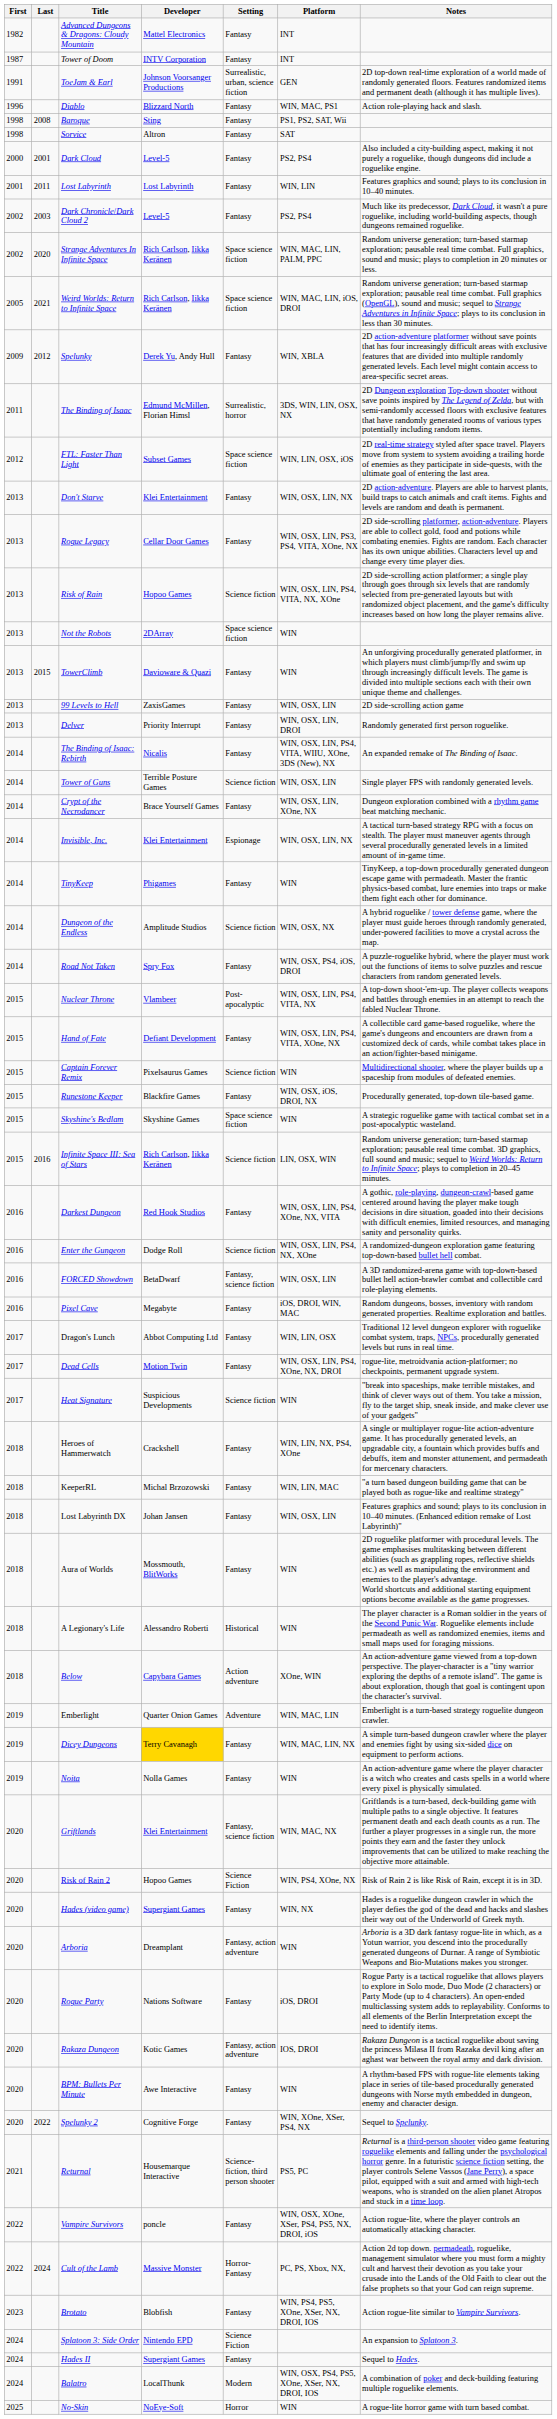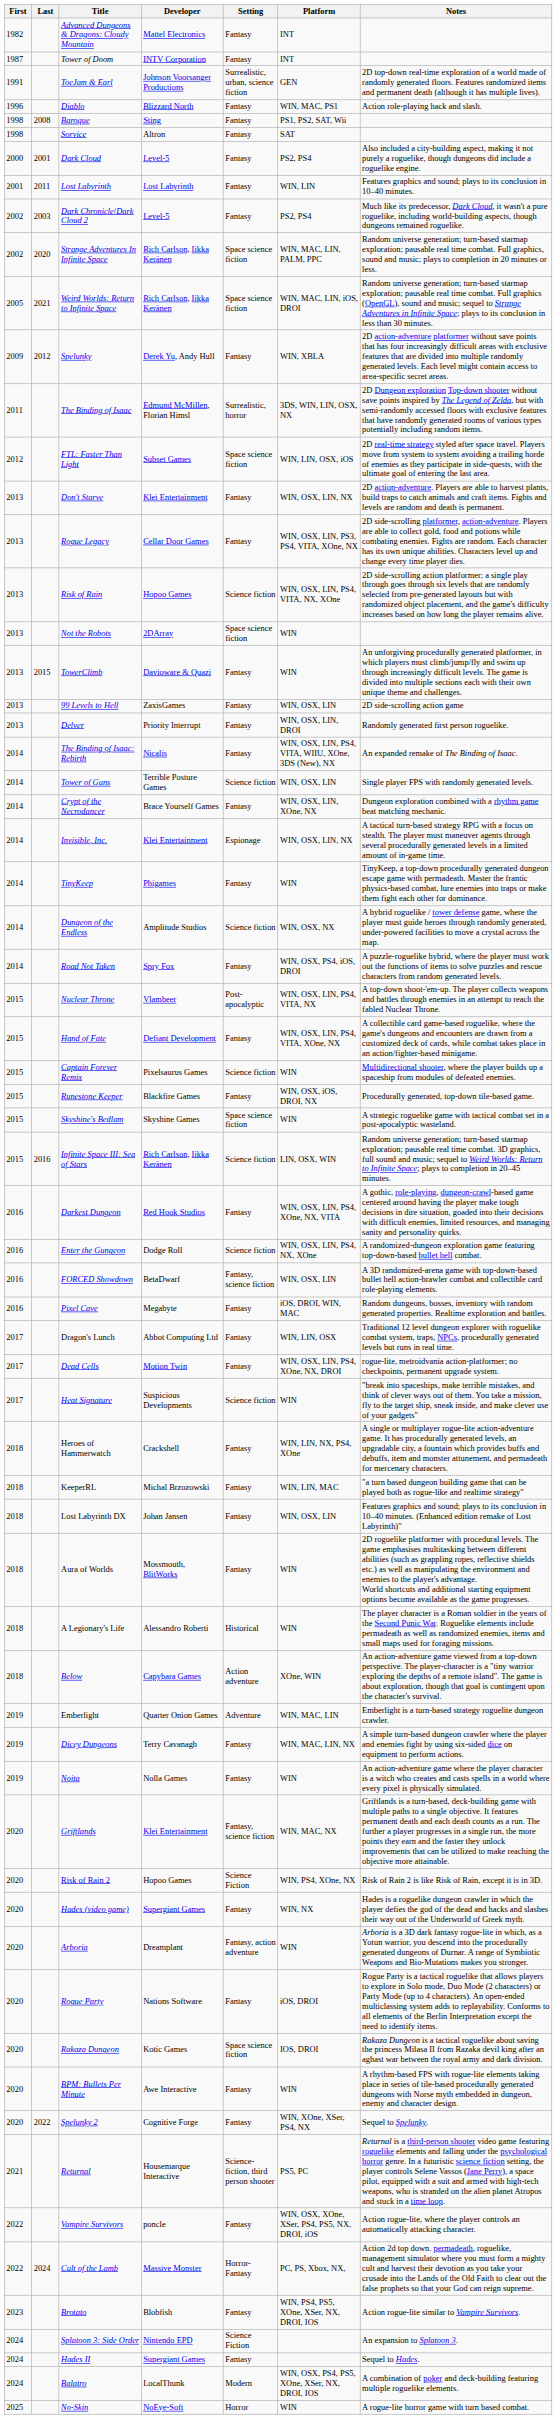(170, 1744) gold background -> (170, 1744) no background
(251, 2049) Fantasy, action adventure -> (249, 2049) Space science fiction
